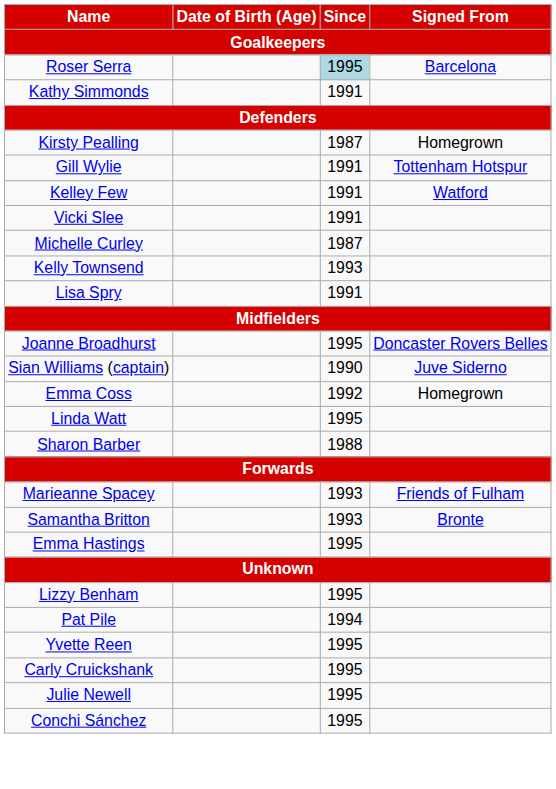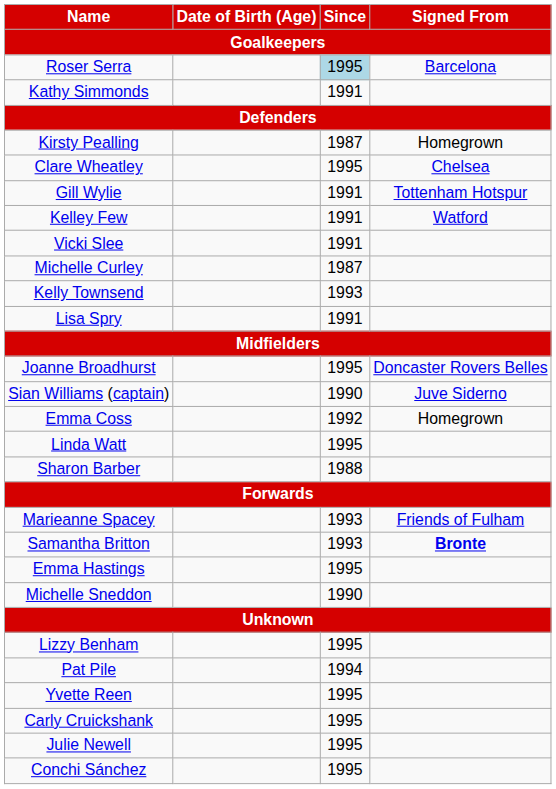+ row: (89, 167)
(460, 519) normal -> (460, 544) bold
+ row: (89, 594)
